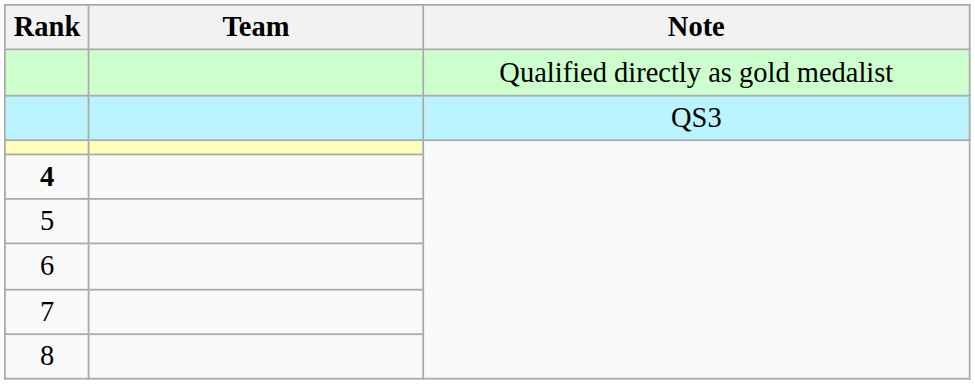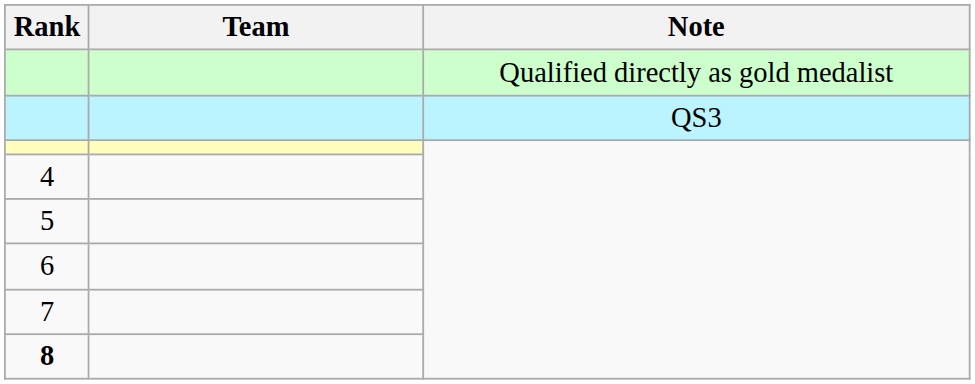(47, 175) bold -> (47, 175) normal
(47, 356) normal -> (47, 356) bold
